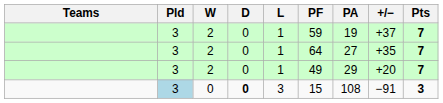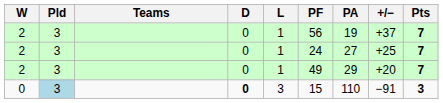columns swapped: (81, 13) <-> (210, 13)
(316, 32) 59 -> (316, 32) 56
(316, 51) 64 -> (316, 51) 24
(386, 51) +35 -> (386, 51) +25
(351, 88) 108 -> (351, 88) 110
